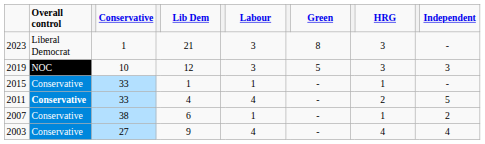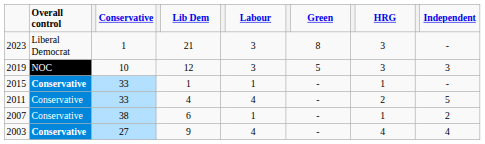(57, 83) normal -> (59, 83) bold
(59, 99) bold -> (57, 99) normal
(57, 131) normal -> (59, 131) bold
